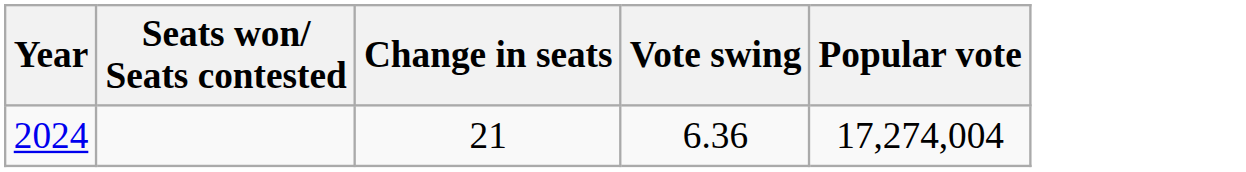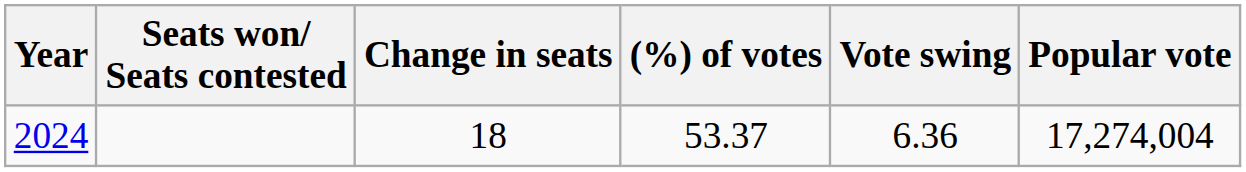+ column: (726, 55)
(488, 135) 21 -> (488, 135) 18
